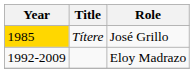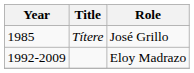(21, 36) gold background -> (21, 36) no background
